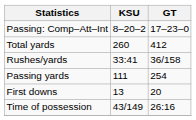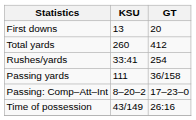rows swapped: (32, 91) <-> (57, 29)
(165, 60) 36/158 -> (159, 60) 254
(159, 76) 254 -> (165, 76) 36/158
